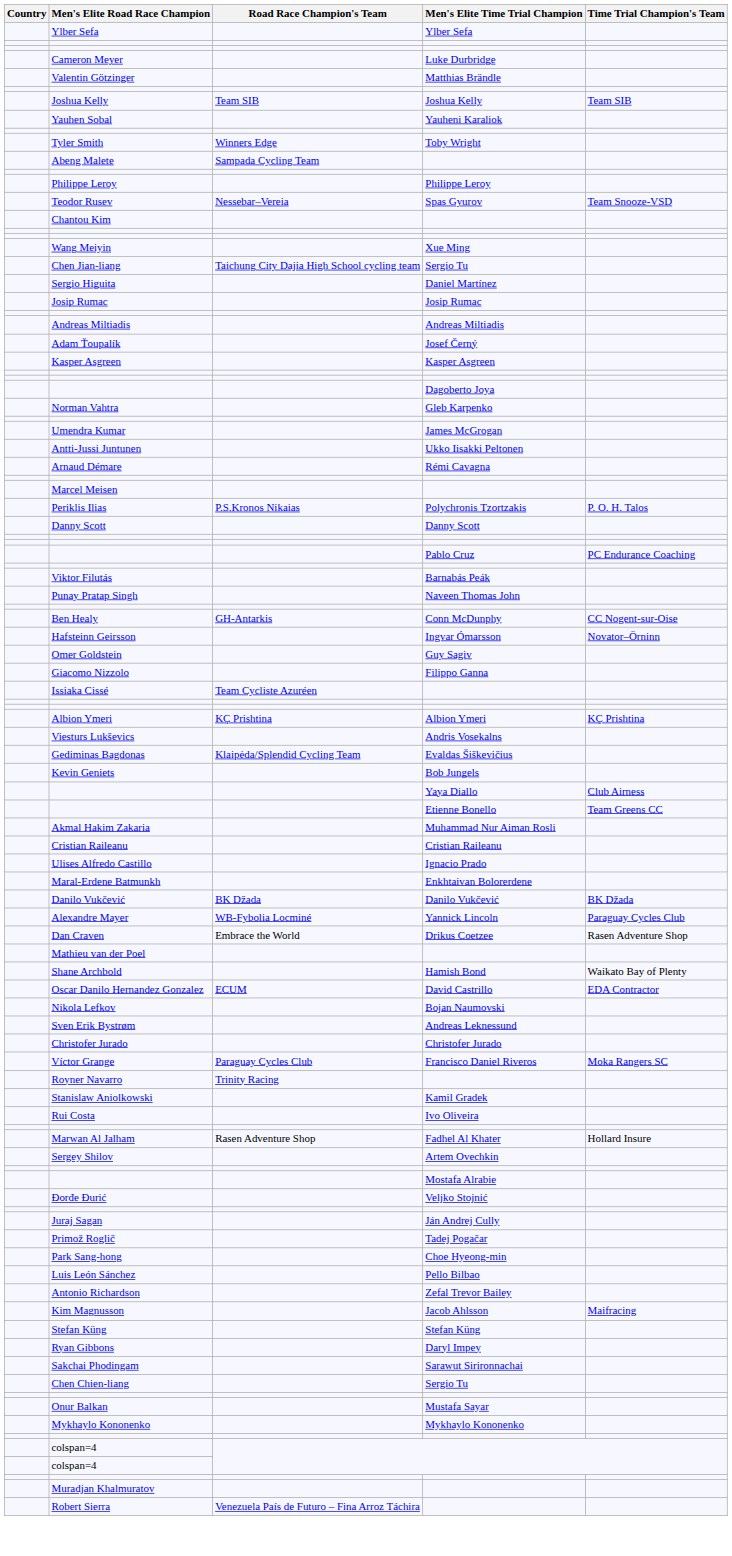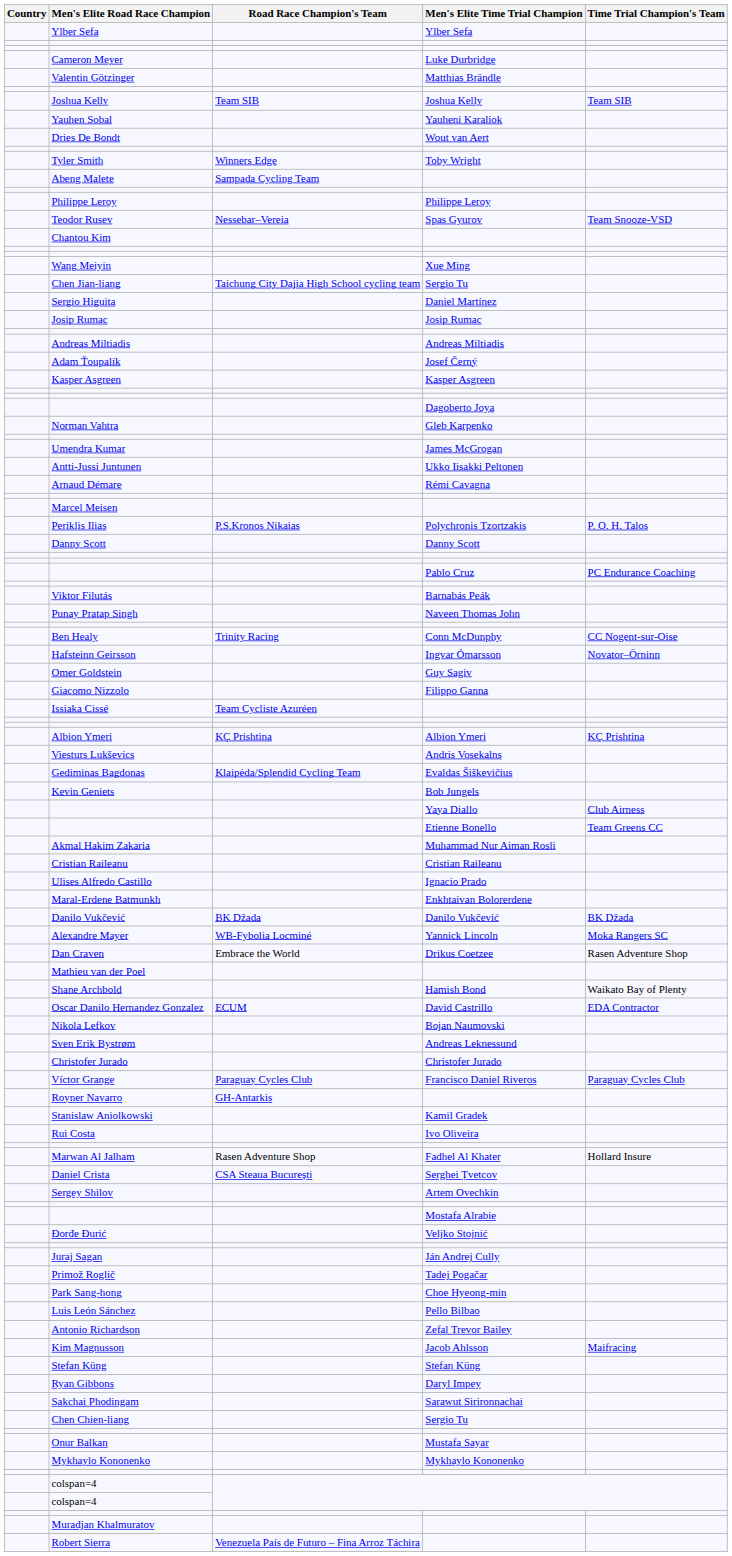+ row: (86, 137)
(244, 618) GH-Antarkis -> (247, 636) Trinity Racing
(636, 917) Paraguay Cycles Club -> (628, 935) Moka Rangers SC
(628, 1061) Moka Rangers SC -> (636, 1079) Paraguay Cycles Club
(247, 1079) Trinity Racing -> (244, 1097) GH-Antarkis
+ row: (80, 1174)
